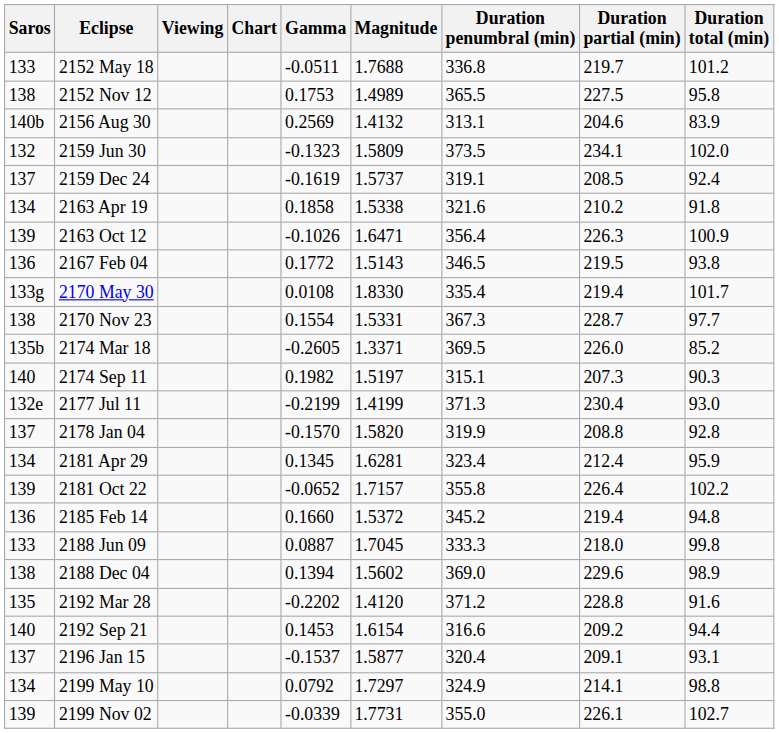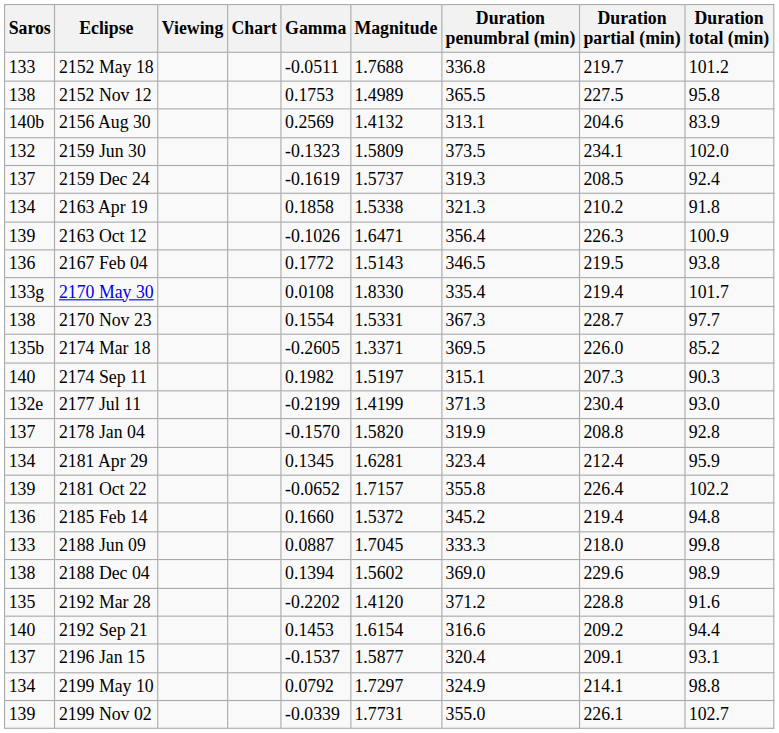(466, 179) 319.1 -> (466, 179) 319.3
(466, 207) 321.6 -> (466, 207) 321.3
